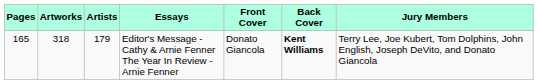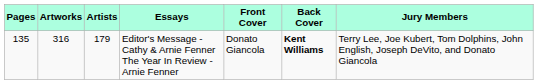(21, 38) 165 -> (21, 38) 135
(61, 38) 318 -> (61, 38) 316
